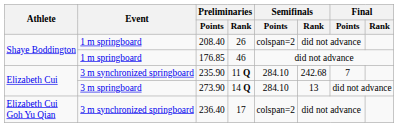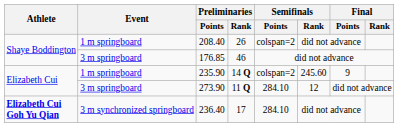(111, 58) 1 m springboard -> (111, 58) 3 m springboard
(137, 73) 3 m synchronized springboard -> (111, 73) 1 m springboard
(241, 73) 11 Q -> (241, 73) 14 Q
(276, 73) 284.10 -> (276, 73) colspan=2
(314, 73) 242.68 -> (314, 73) 245.60
(348, 73) 7 -> (348, 73) 9
(241, 88) 14 Q -> (241, 88) 11 Q
(314, 88) 13 -> (314, 88) 12
(32, 109) normal -> (34, 109) bold
(276, 109) colspan=2 -> (276, 109) 284.10
